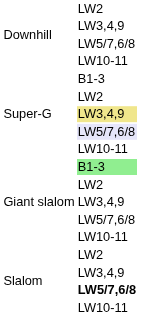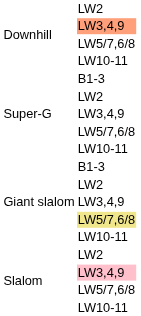(101, 26) no background -> (101, 26) lightsalmon background
(101, 114) khaki background -> (101, 114) no background
(106, 131) lavender background -> (106, 131) no background
(91, 167) lightgreen background -> (91, 167) no background
(106, 219) no background -> (106, 219) khaki background
(101, 272) no background -> (101, 272) pink background
(107, 290) bold -> (106, 290) normal
